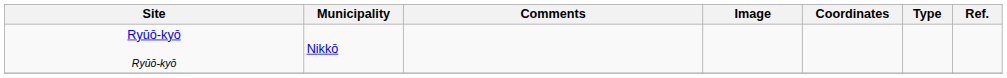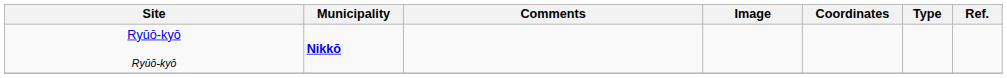(322, 48) normal -> (324, 48) bold
